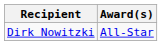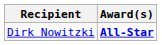(127, 32) normal -> (127, 32) bold
